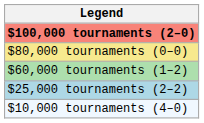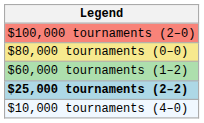(101, 33) bold -> (101, 33) normal
(98, 90) normal -> (98, 90) bold
